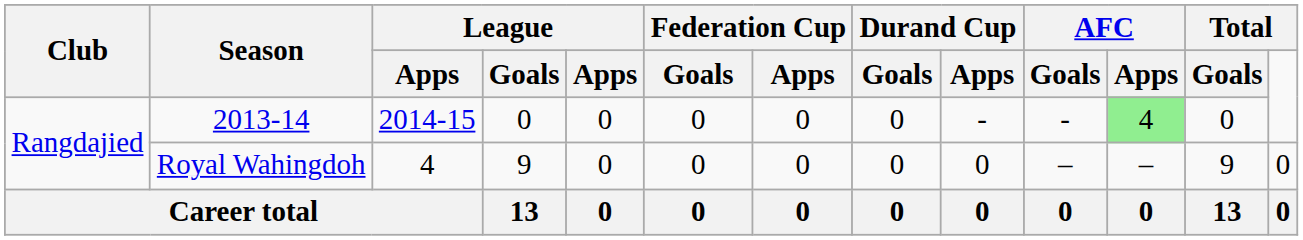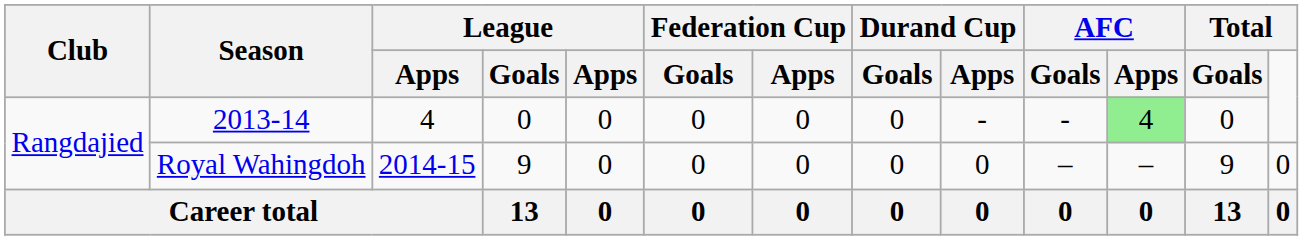(427, 119) 2014-15 -> (427, 119) 4
(427, 165) 4 -> (427, 165) 2014-15
